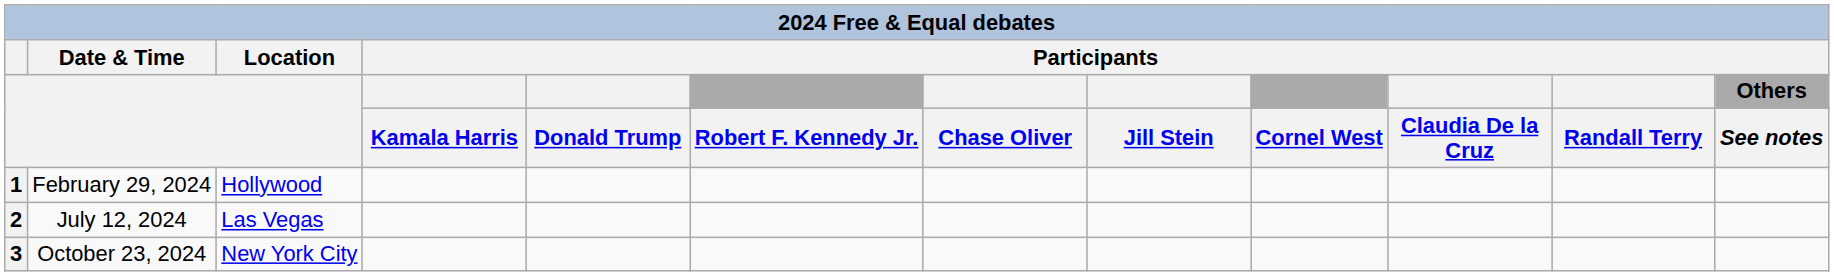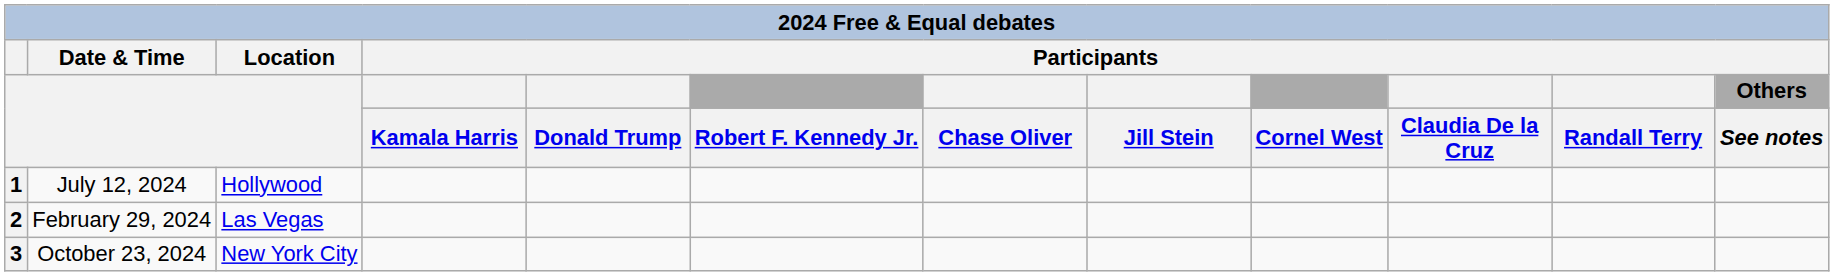(122, 185) February 29, 2024 -> (122, 185) July 12, 2024
(122, 220) July 12, 2024 -> (122, 220) February 29, 2024
